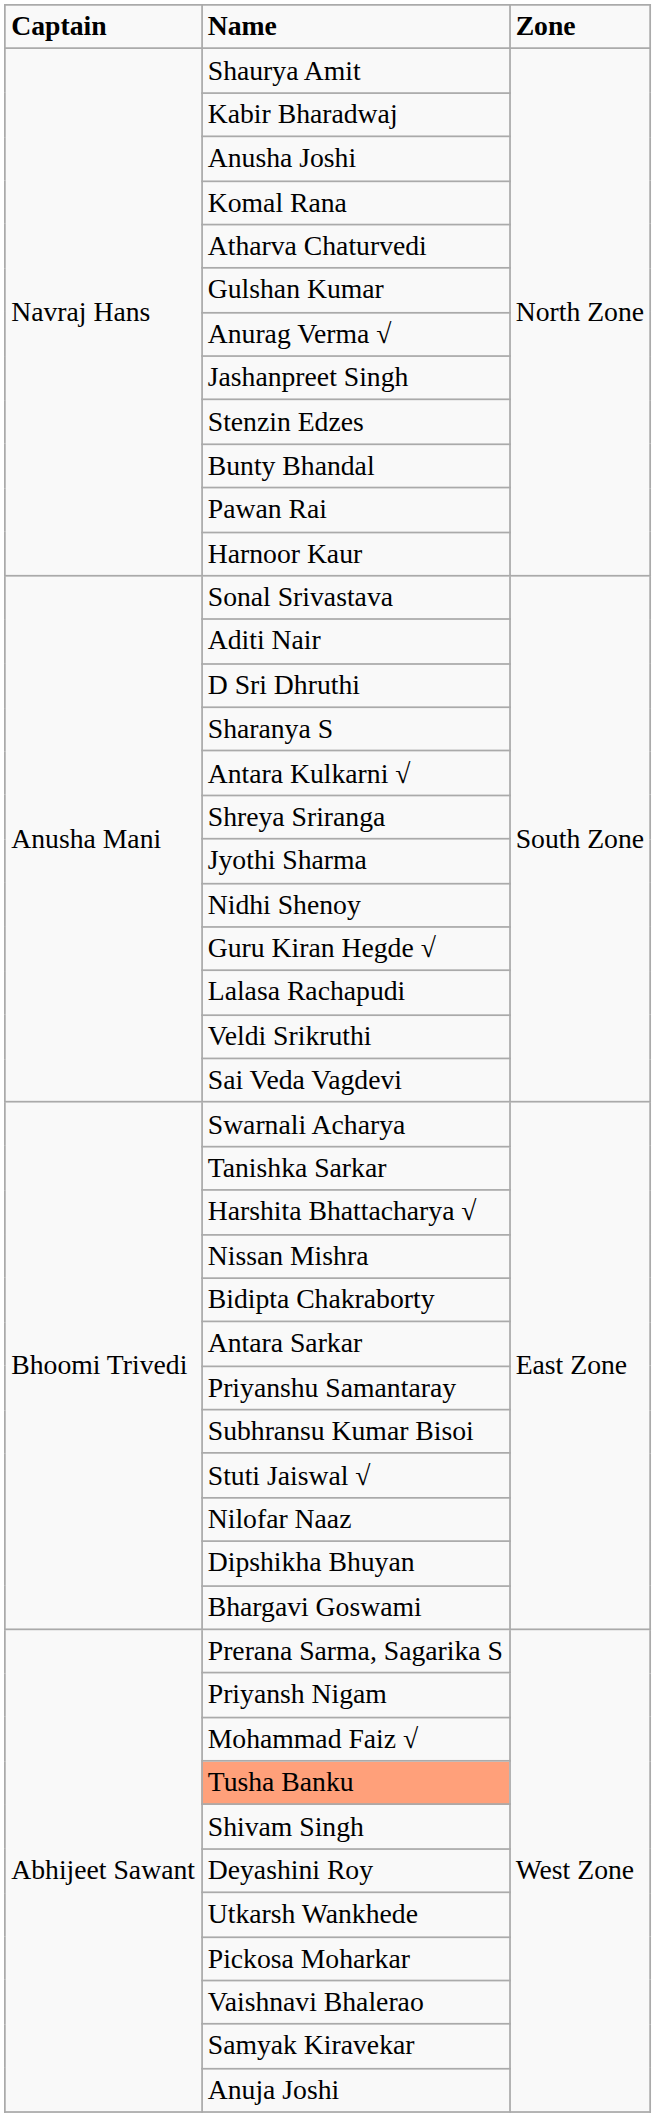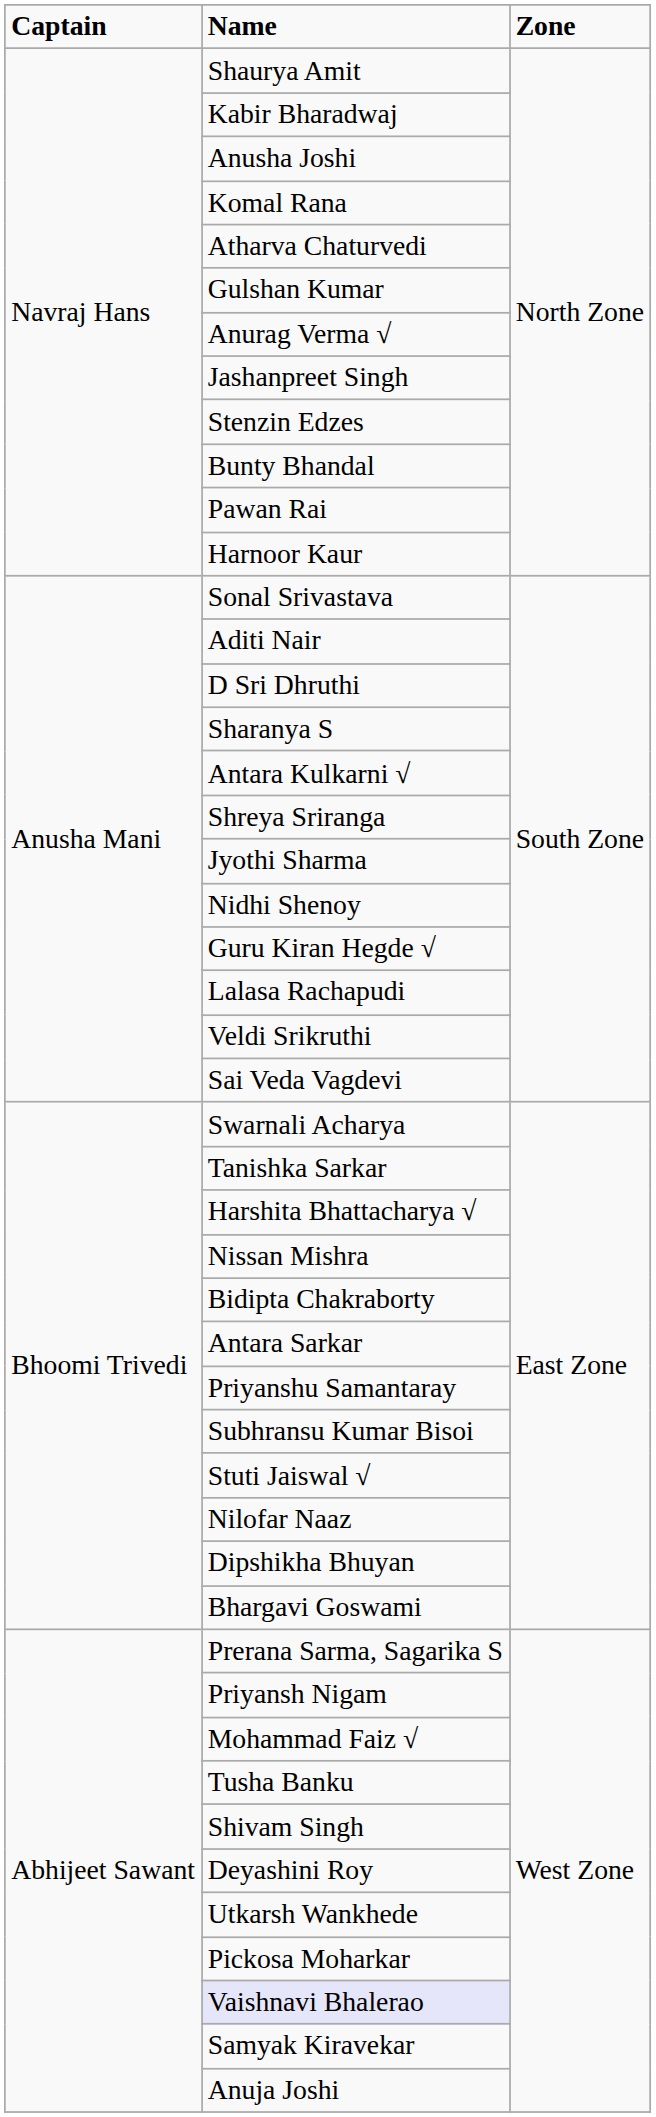(281, 1782) lightsalmon background -> (281, 1782) no background
(316, 2001) no background -> (316, 2001) lavender background
